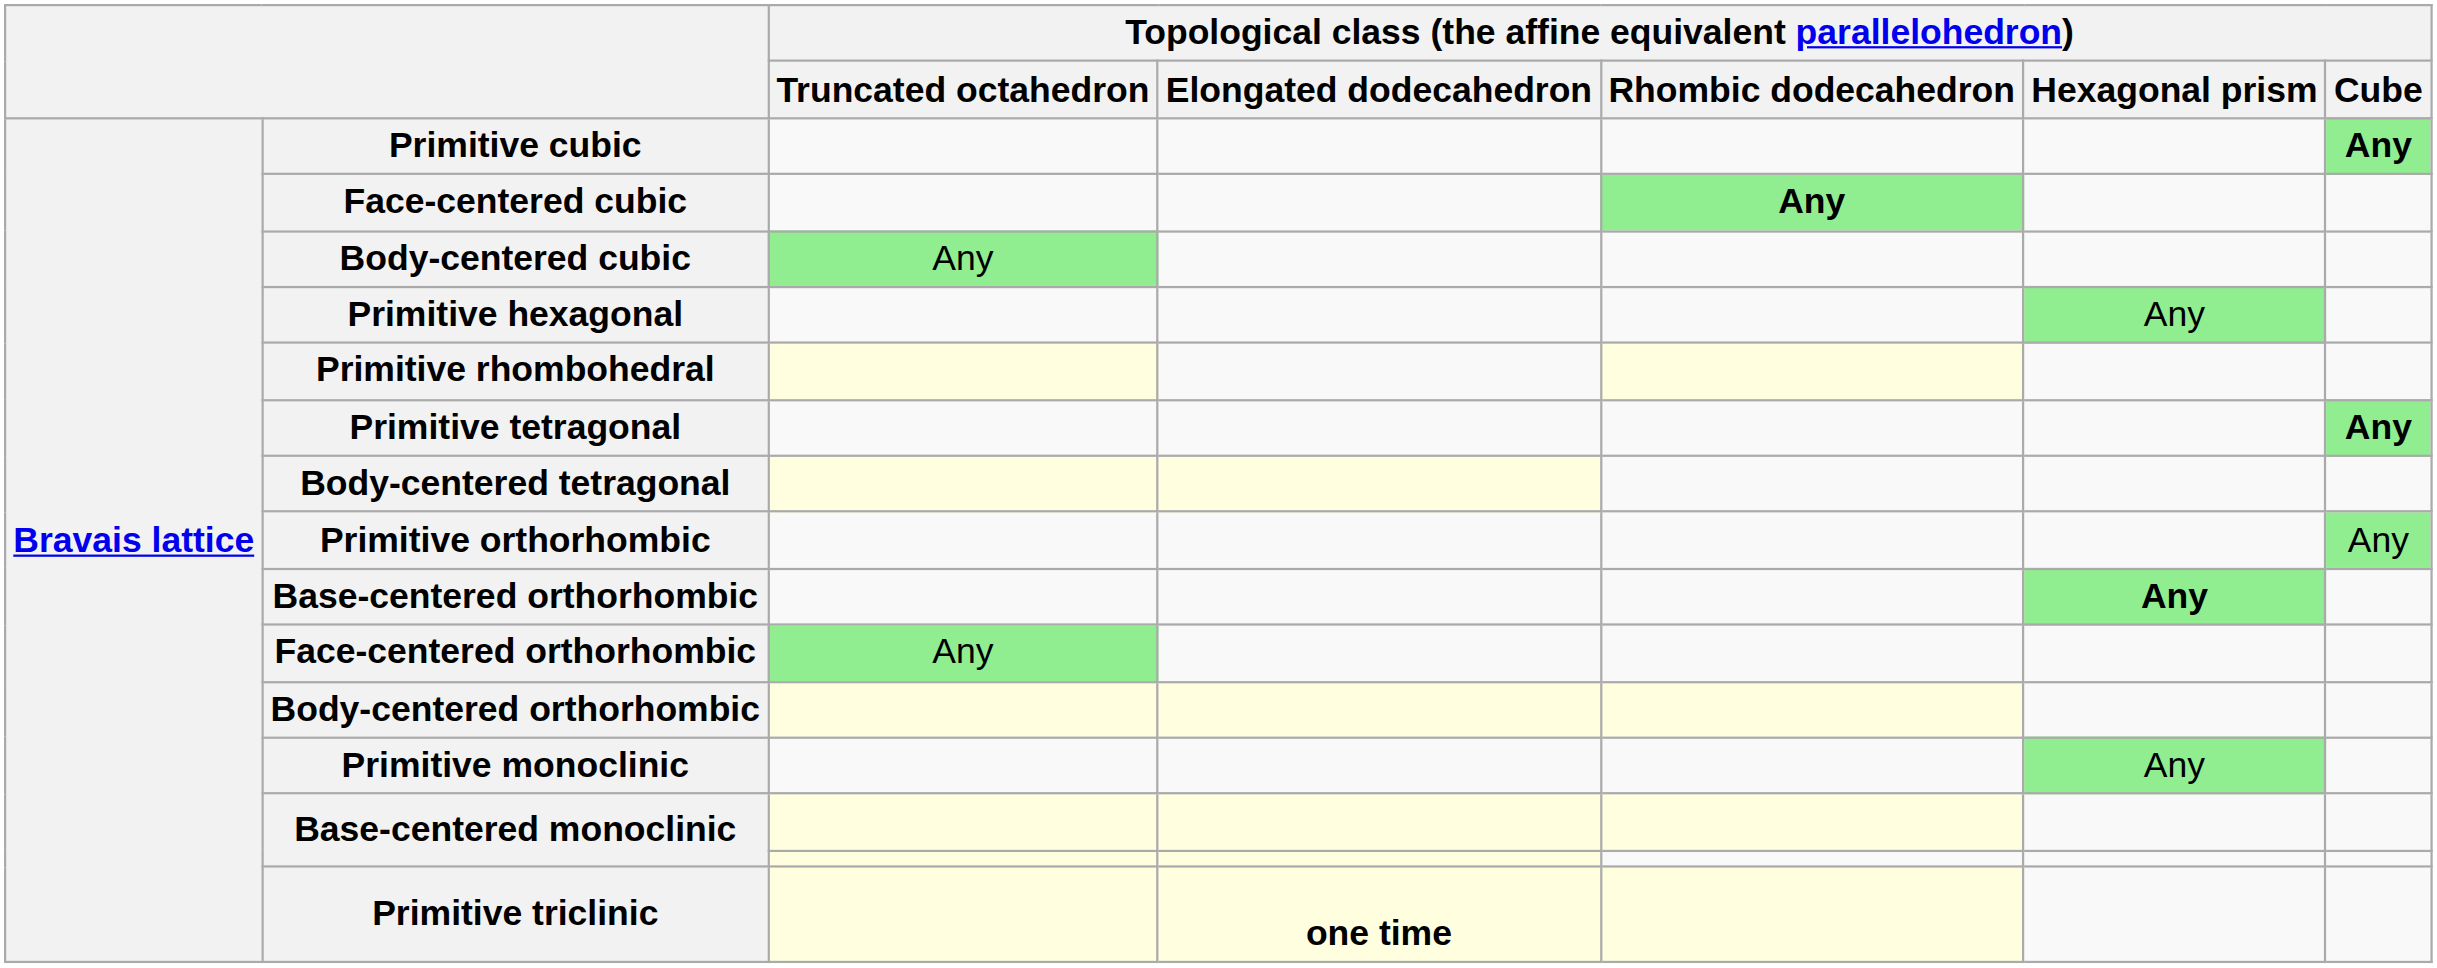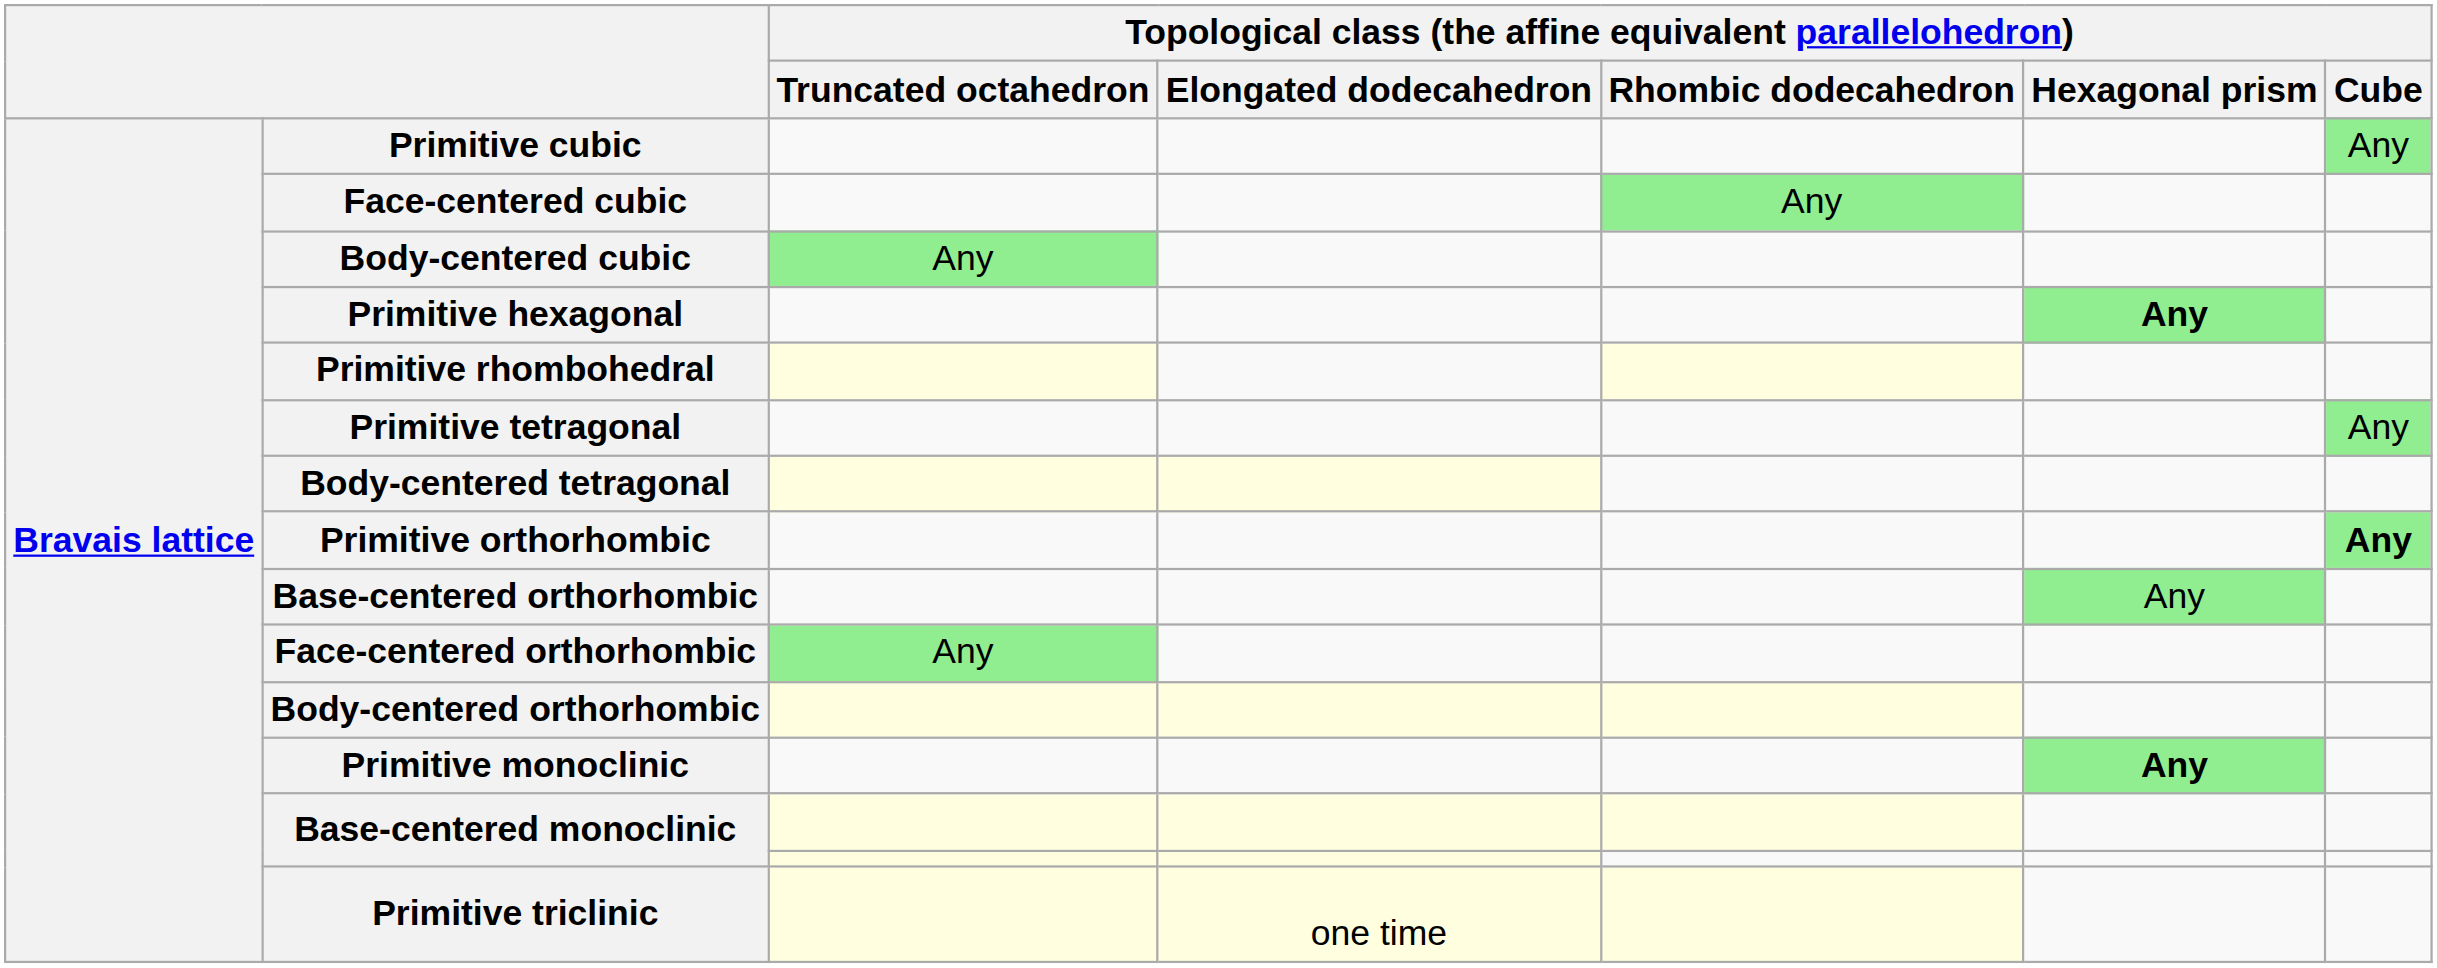(2378, 145) bold -> (2378, 145) normal
(1812, 201) bold -> (1812, 201) normal
(2174, 314) normal -> (2174, 314) bold
(2378, 426) bold -> (2378, 426) normal
(2378, 539) normal -> (2378, 539) bold
(2174, 595) bold -> (2174, 595) normal
(2174, 764) normal -> (2174, 764) bold
(1379, 933) bold -> (1379, 933) normal
